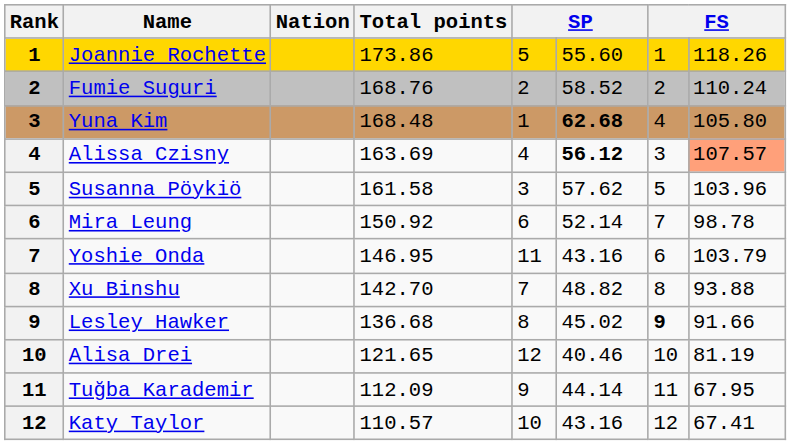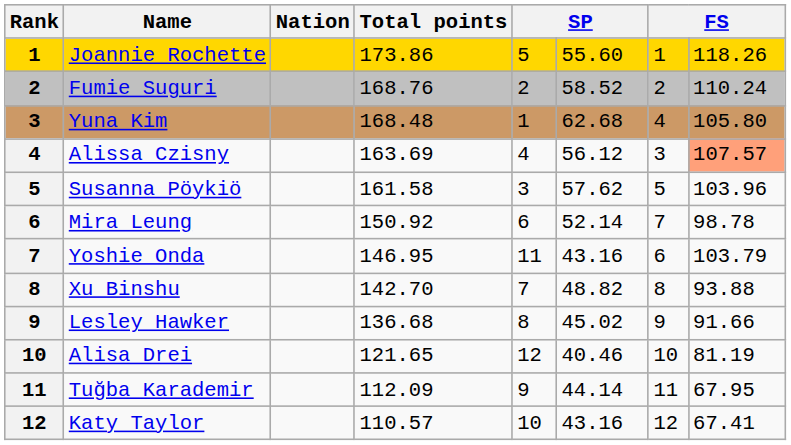(592, 122) bold -> (592, 122) normal
(592, 155) bold -> (592, 155) normal
(660, 323) bold -> (660, 323) normal
